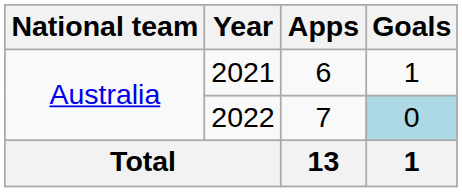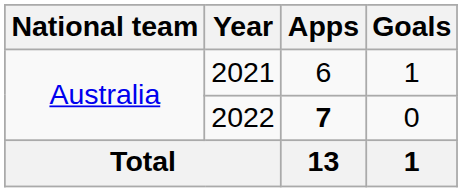(323, 117) normal -> (323, 117) bold
(412, 117) lightblue background -> (412, 117) no background
